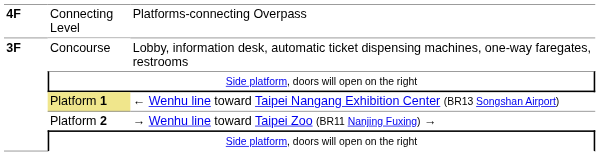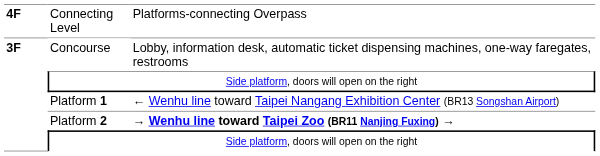(78, 101) khaki background -> (78, 101) no background
(285, 121) normal -> (294, 121) bold
